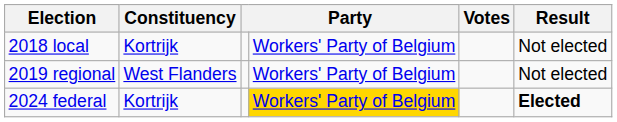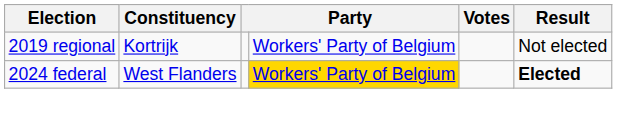- row: (49, 46)
(180, 74) West Flanders -> (151, 46) Kortrijk
(151, 102) Kortrijk -> (180, 74) West Flanders
